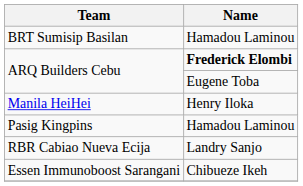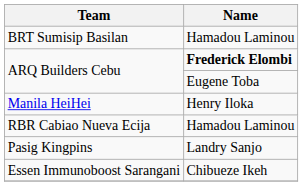(50, 125) Pasig Kingpins -> (79, 125) RBR Cabiao Nueva Ecija
(79, 147) RBR Cabiao Nueva Ecija -> (50, 147) Pasig Kingpins
